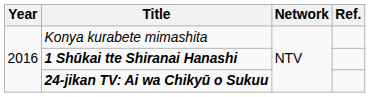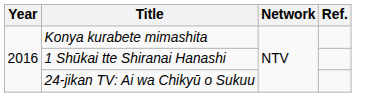(141, 59) bold -> (135, 59) normal
(156, 80) bold -> (150, 80) normal
